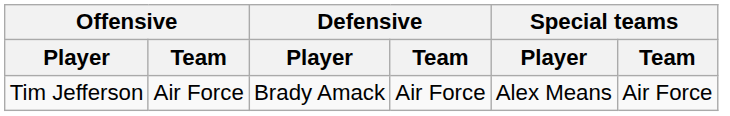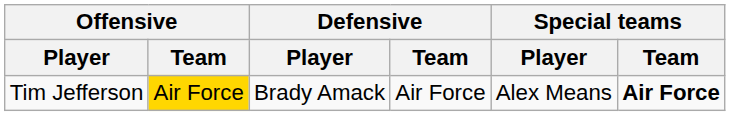(199, 92) no background -> (199, 92) gold background
(667, 92) normal -> (671, 92) bold
